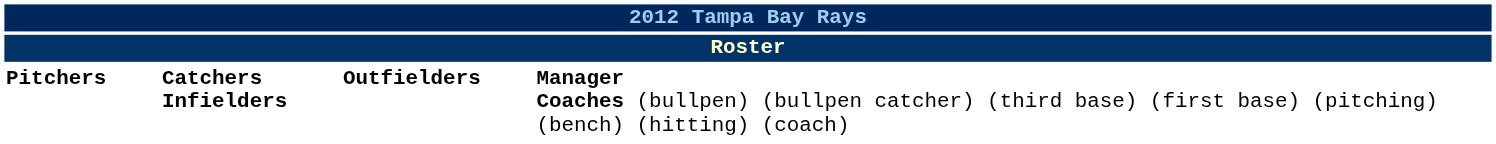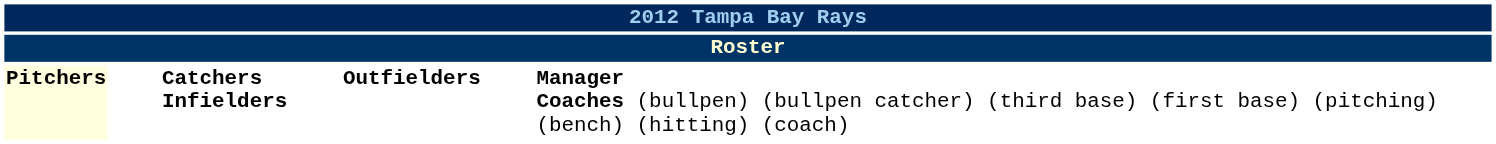(56, 79) no background -> (56, 79) lightyellow background
